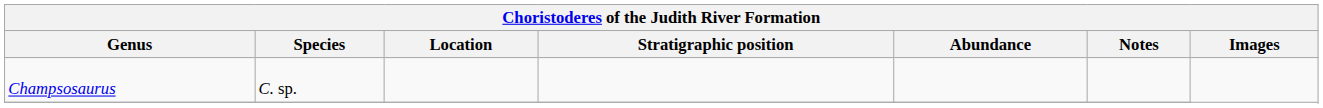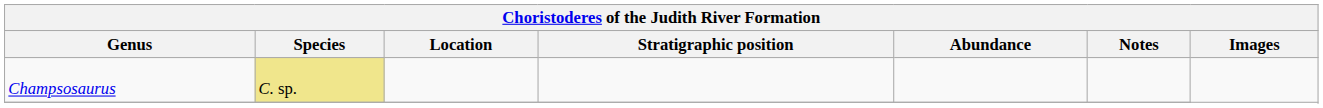(278, 89) no background -> (278, 89) khaki background
